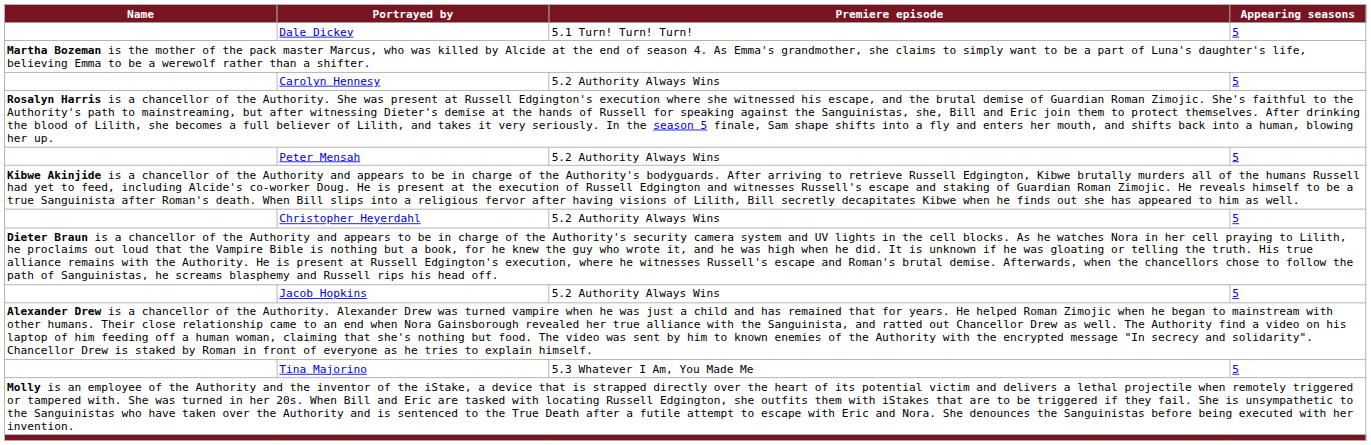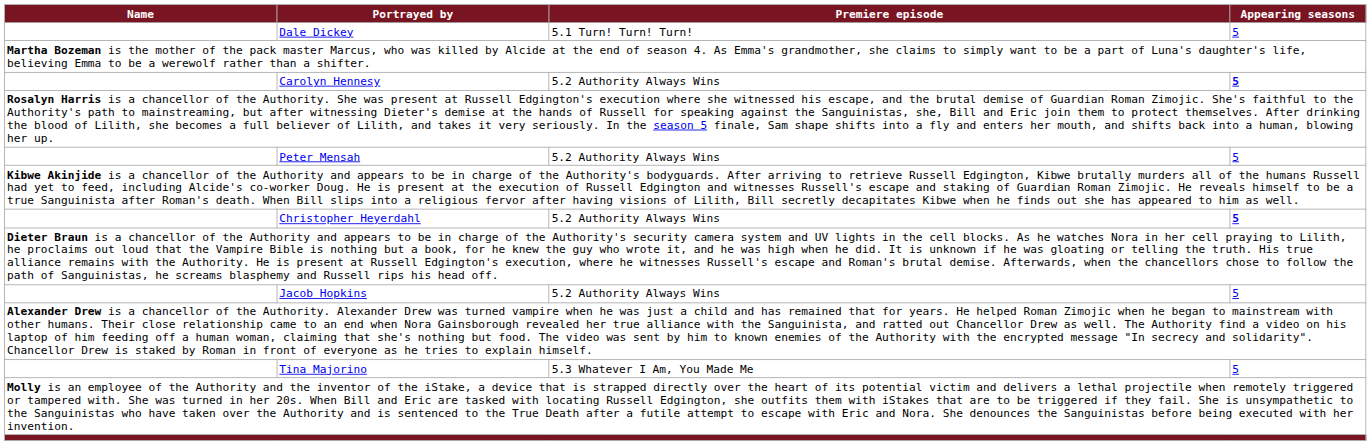(1236, 81) normal -> (1236, 81) bold
(1236, 218) normal -> (1236, 218) bold
